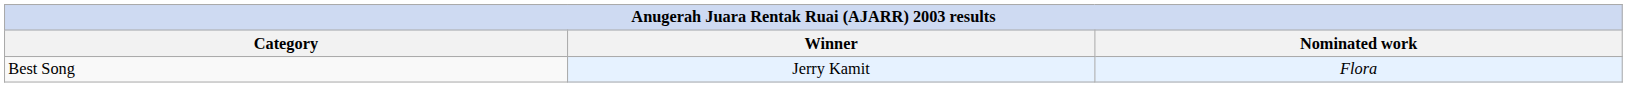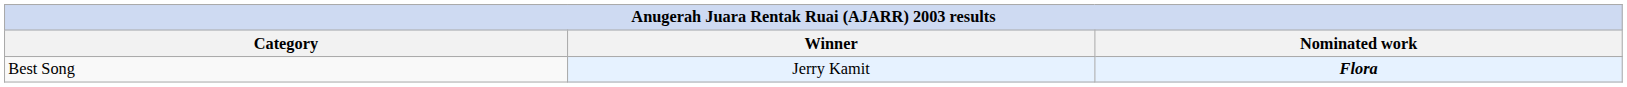(1359, 69) normal -> (1359, 69) bold
